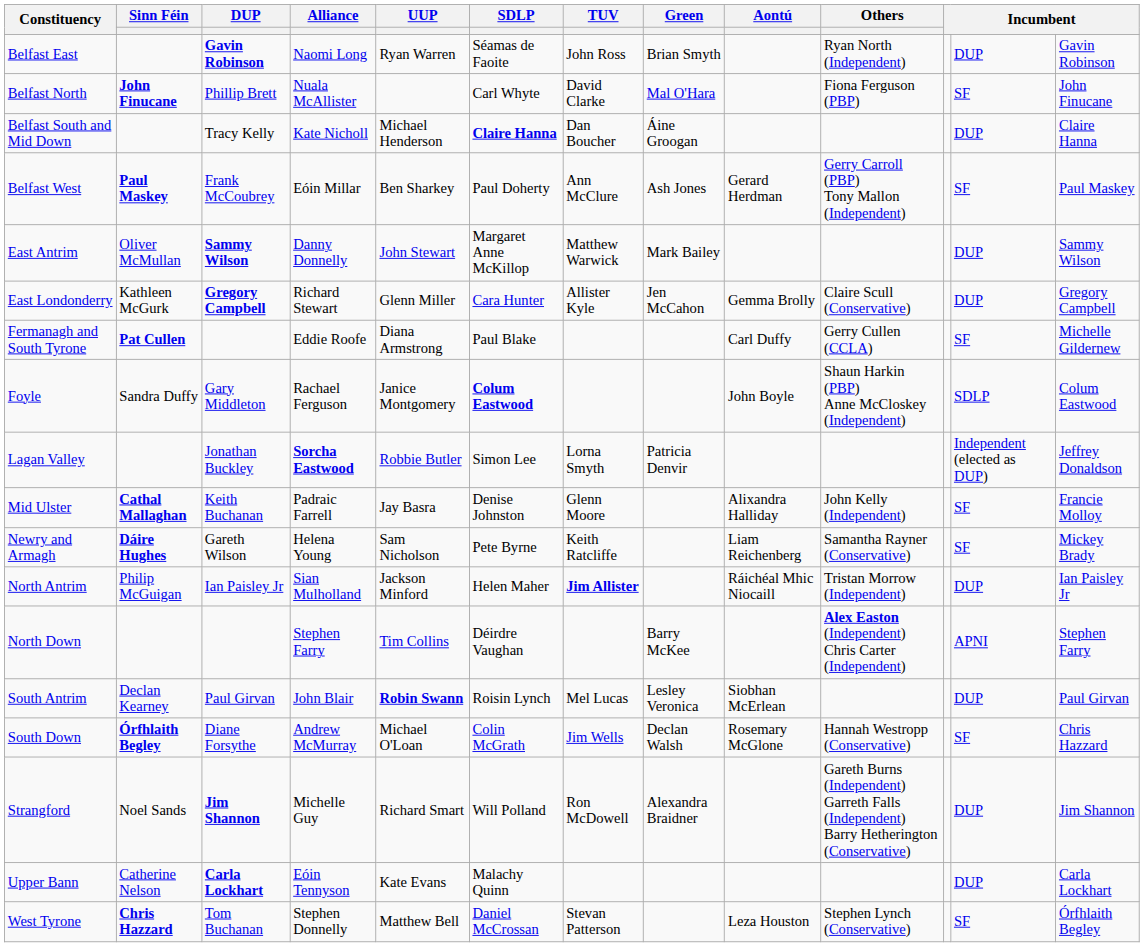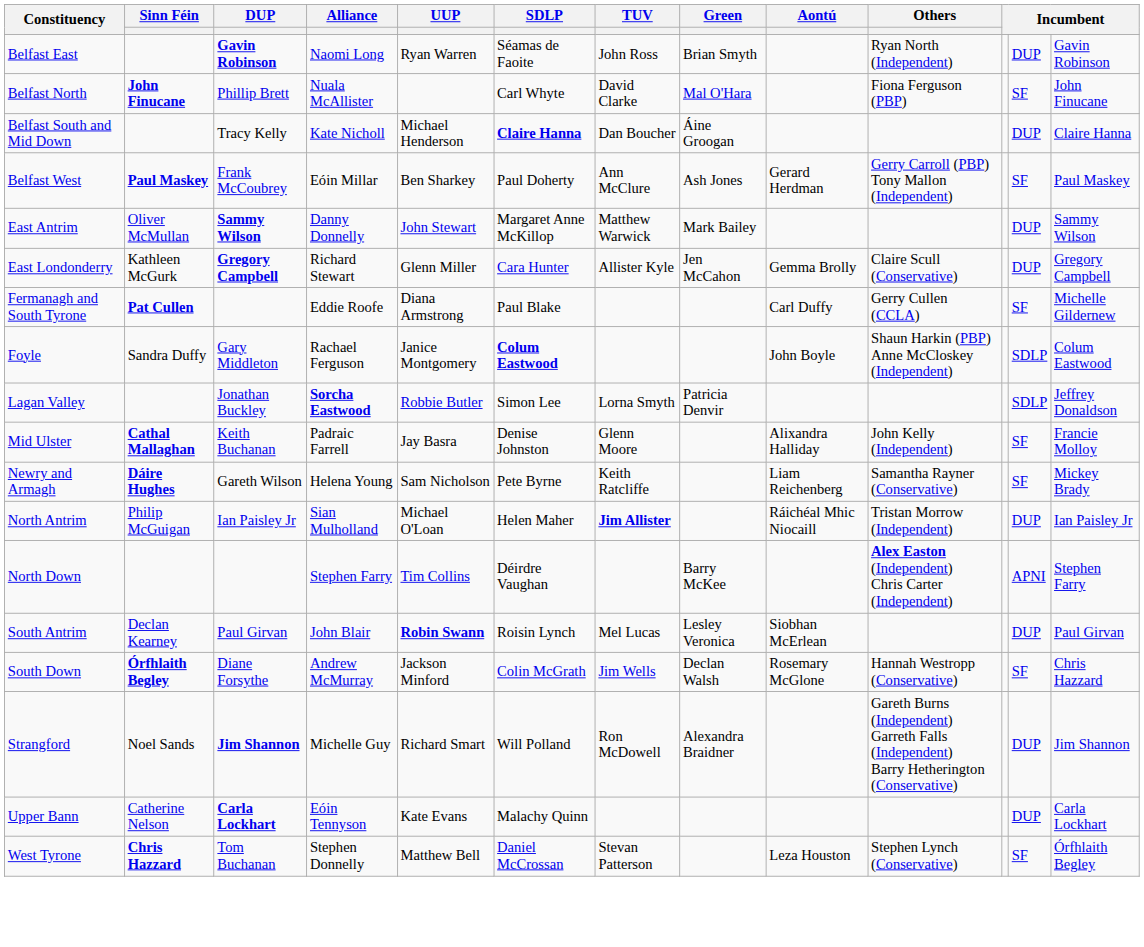(990, 459) Independent (elected as DUP) -> (1030, 402) SDLP
(404, 586) Jackson Minford -> (424, 520) Michael O'Loan
(403, 737) Michael O'Loan -> (425, 672) Jackson Minford
